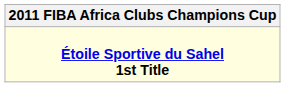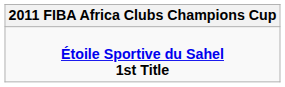(142, 62) lightyellow background -> (142, 62) no background
